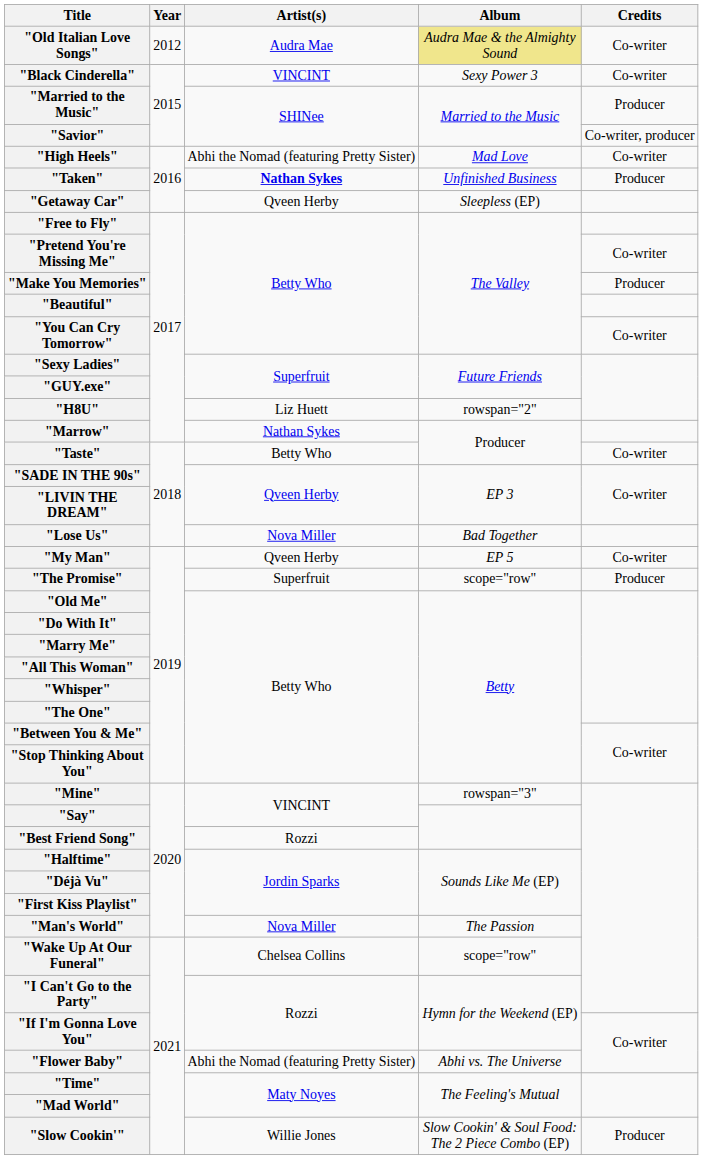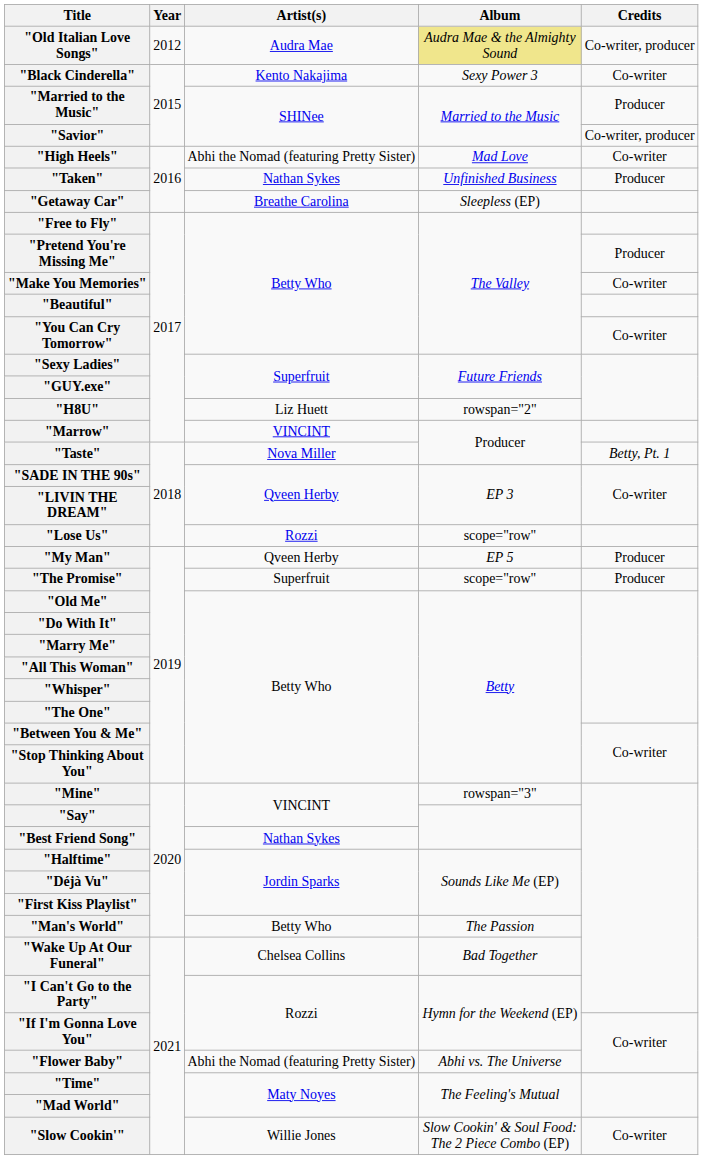(640, 45) Co-writer -> (640, 45) Co-writer, producer
(301, 75) VINCINT -> (301, 75) Kento Nakajima
(301, 179) bold -> (301, 179) normal
(301, 201) Qveen Herby -> (301, 201) Breathe Carolina
(640, 253) Co-writer -> (640, 253) Producer
(640, 283) Producer -> (640, 283) Co-writer
(301, 431) Nathan Sykes -> (301, 431) VINCINT
(301, 453) Betty Who -> (301, 453) Nova Miller
(640, 453) Co-writer -> (640, 453) Betty, Pt. 1
(301, 535) Nova Miller -> (301, 535) Rozzi
(500, 535) Bad Together -> (500, 535) scope="row"
(640, 557) Co-writer -> (640, 557) Producer
(301, 838) Rozzi -> (301, 838) Nathan Sykes
(301, 926) Nova Miller -> (301, 926) Betty Who
(500, 956) scope="row" -> (500, 956) Bad Together
(640, 1135) Producer -> (640, 1135) Co-writer
